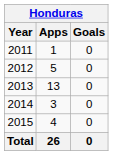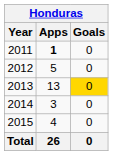(53, 50) normal -> (53, 50) bold
(89, 86) no background -> (89, 86) gold background
